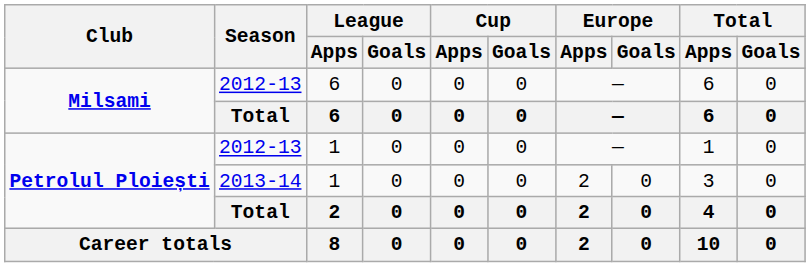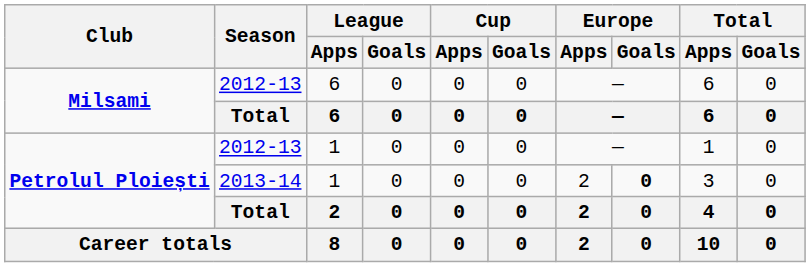(646, 181) normal -> (646, 181) bold
